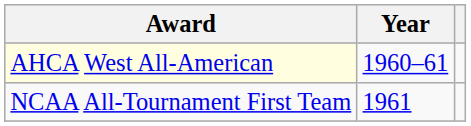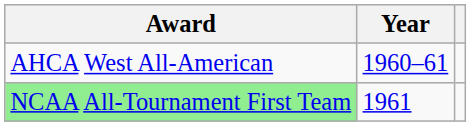(142, 62) lightyellow background -> (142, 62) no background
(181, 101) no background -> (181, 101) lightgreen background
